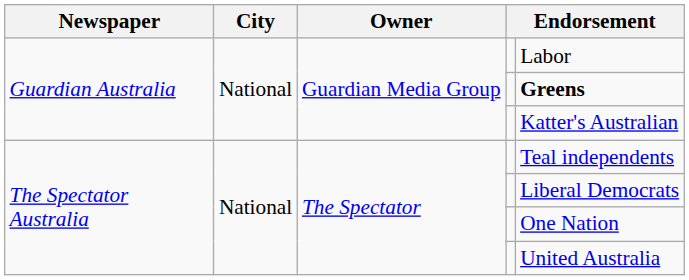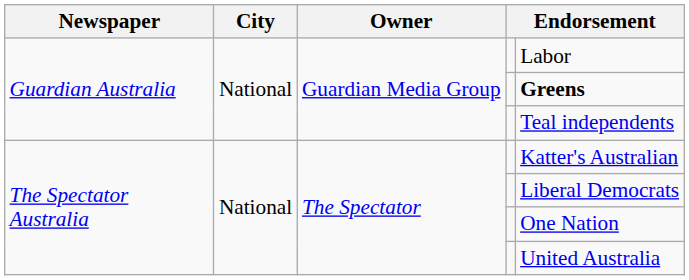(599, 122) Katter's Australian -> (597, 122) Teal independents
(597, 156) Teal independents -> (599, 156) Katter's Australian
